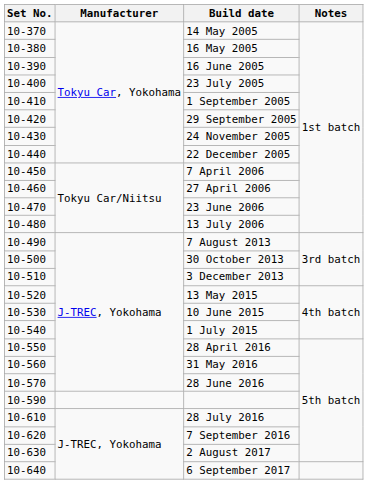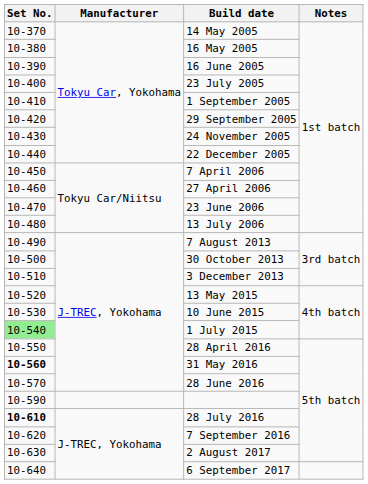(26, 330) no background -> (26, 330) lightgreen background
(26, 365) normal -> (26, 365) bold
(26, 418) normal -> (26, 418) bold
